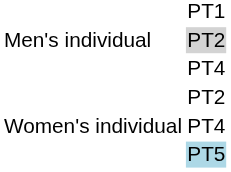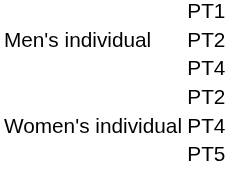(206, 40) lightgrey background -> (206, 40) no background
(206, 154) lightblue background -> (206, 154) no background
